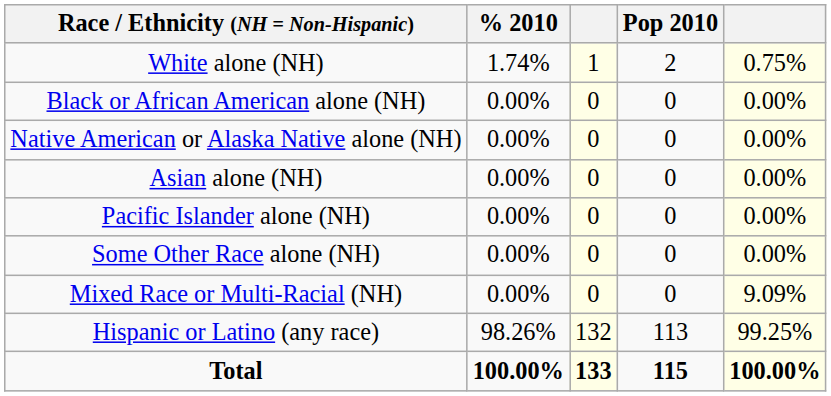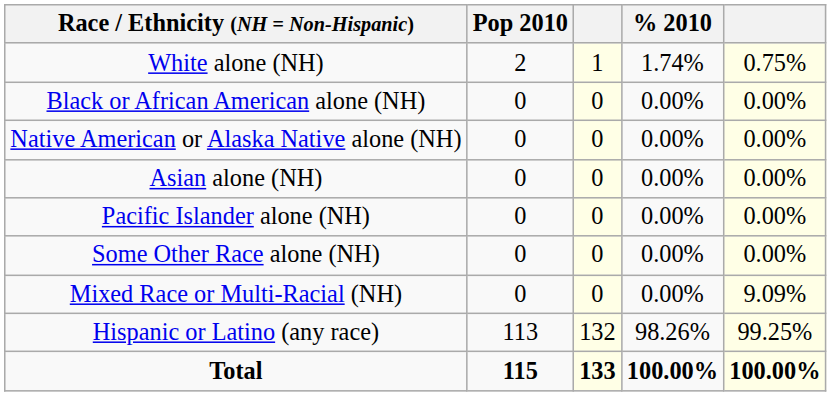columns swapped: (670, 23) <-> (518, 23)
